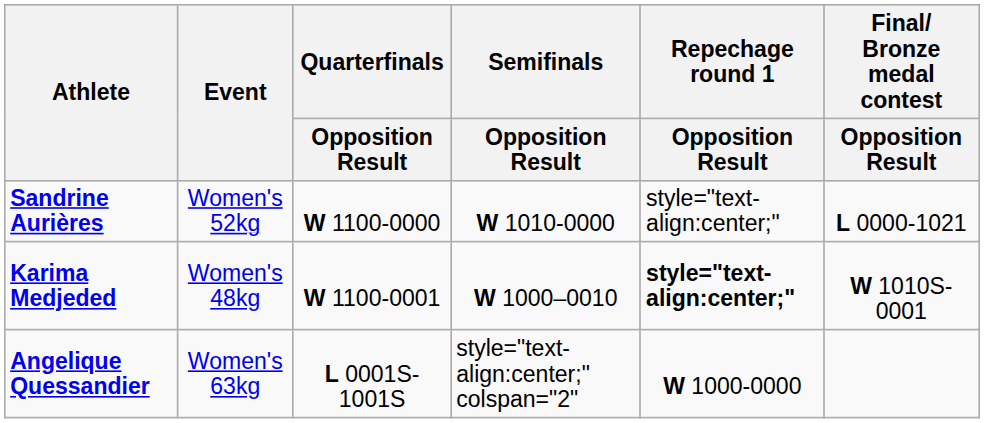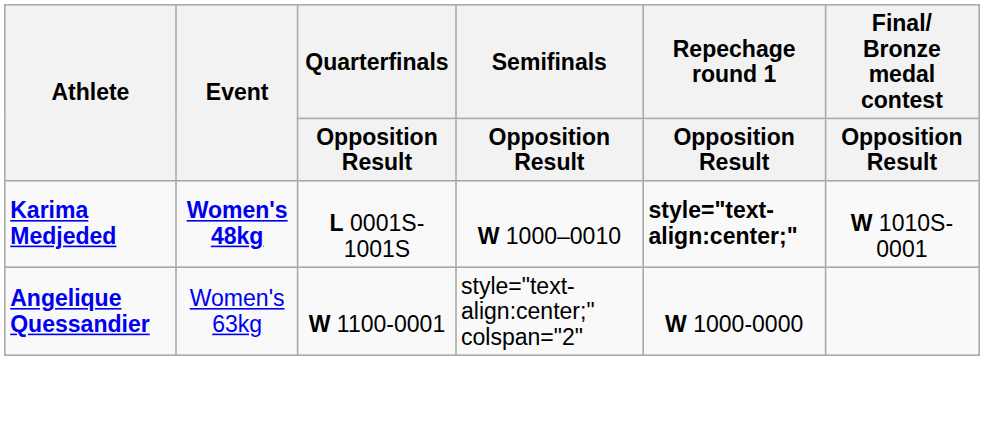- row: (59, 211)
(235, 286) normal -> (237, 224) bold
(372, 299) W 1100-0001 -> (377, 237) L 0001S-1001S
(372, 387) L 0001S-1001S -> (377, 325) W 1100-0001
